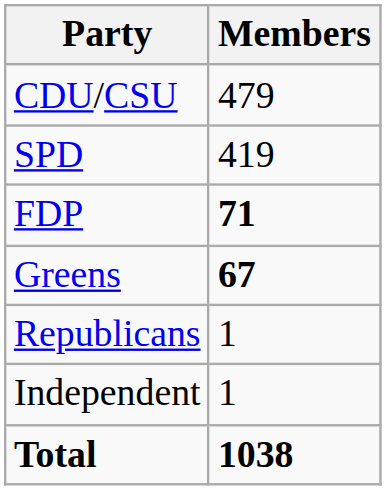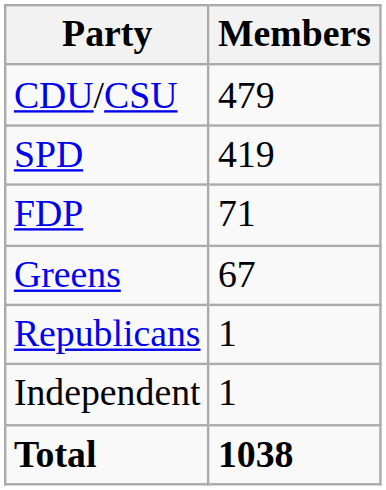(237, 214) bold -> (237, 214) normal
(237, 273) bold -> (237, 273) normal
